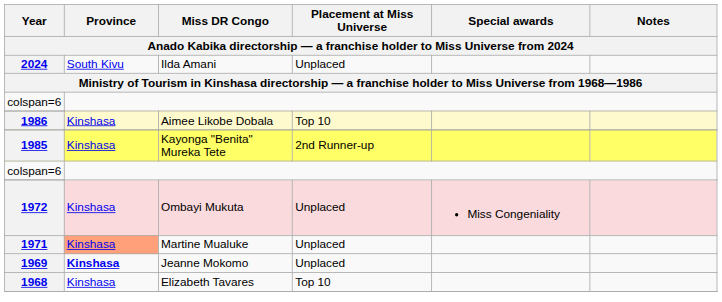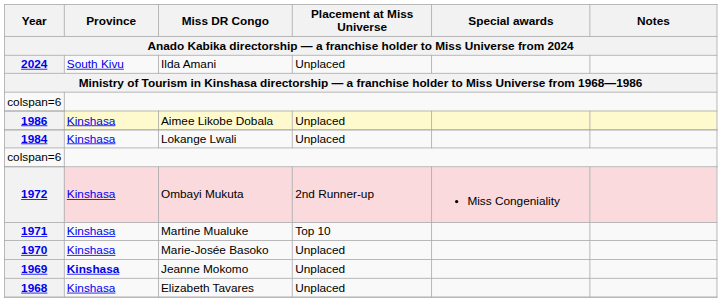(313, 121) Top 10 -> (320, 121) Unplaced
- row: (34, 146)
+ row: (34, 139)
(320, 208) Unplaced -> (335, 195) 2nd Runner-up
(91, 245) lightsalmon background -> (91, 232) no background
(320, 245) Unplaced -> (313, 232) Top 10
+ row: (34, 251)
(313, 282) Top 10 -> (320, 288) Unplaced
